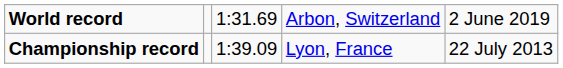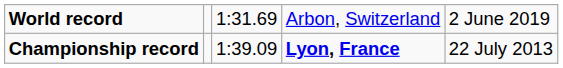(339, 48) normal -> (343, 48) bold
